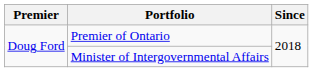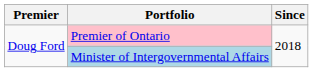(120, 35) no background -> (120, 35) pink background
(170, 56) no background -> (170, 56) lightblue background
